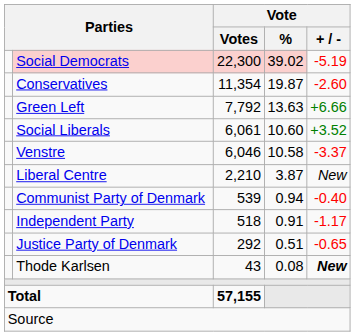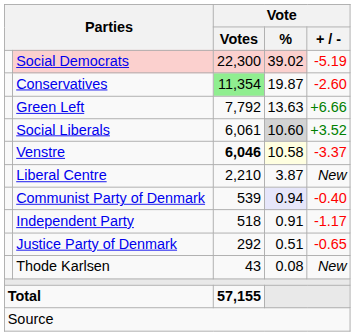(239, 84) no background -> (239, 84) lightgreen background
(286, 130) no background -> (286, 130) lightgrey background
(243, 152) normal -> (243, 152) bold
(286, 152) no background -> (286, 152) lightyellow background
(290, 198) no background -> (290, 198) lavender background
(332, 267) bold -> (332, 267) normal
